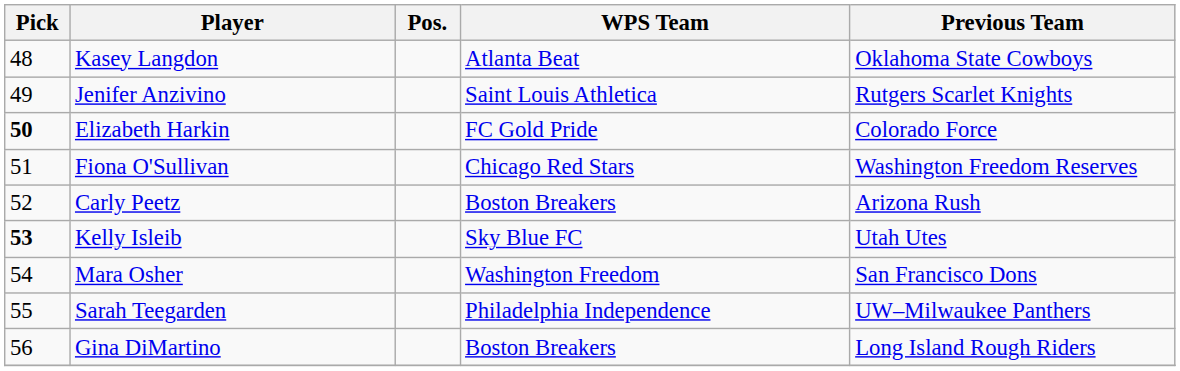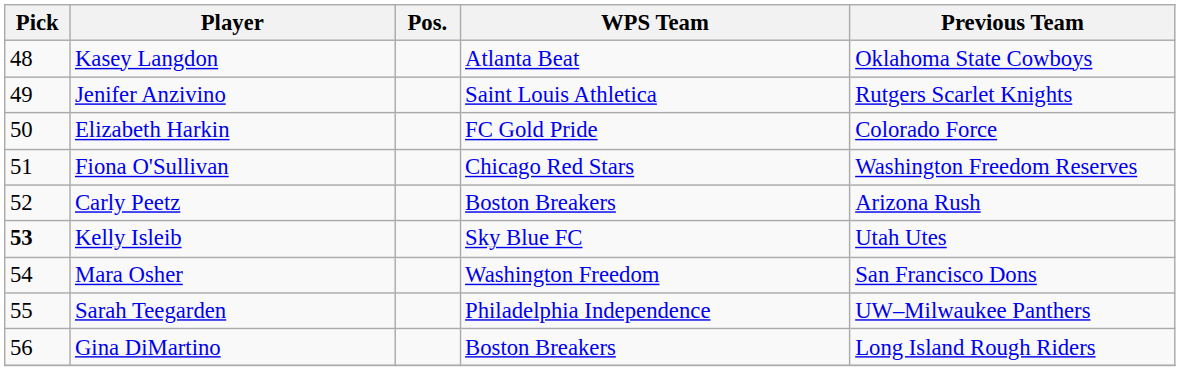(21, 130) bold -> (21, 130) normal
